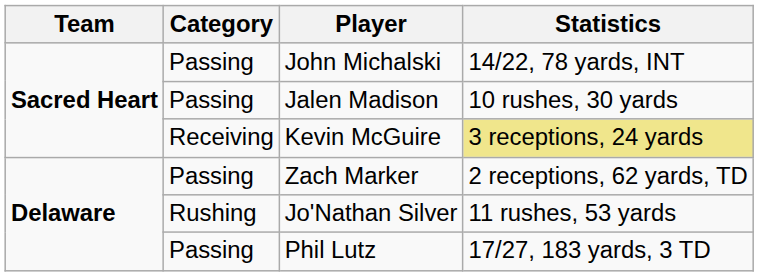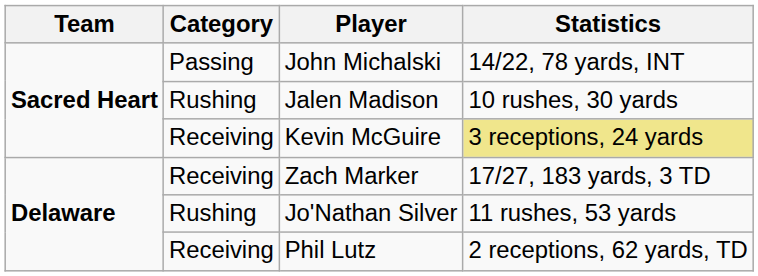(211, 99) Passing -> (213, 99) Rushing
(211, 175) Passing -> (221, 175) Receiving
(608, 175) 2 receptions, 62 yards, TD -> (590, 175) 17/27, 183 yards, 3 TD
(211, 251) Passing -> (221, 251) Receiving
(590, 251) 17/27, 183 yards, 3 TD -> (608, 251) 2 receptions, 62 yards, TD
